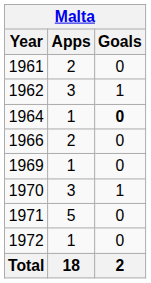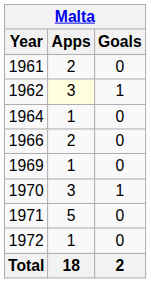(71, 91) no background -> (71, 91) lightyellow background
(120, 116) bold -> (120, 116) normal
